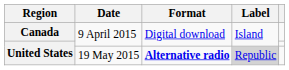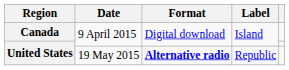(256, 55) lightgrey background -> (256, 55) no background
